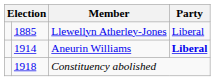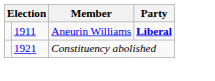- row: (109, 31)
(25, 48) 1914 -> (25, 31) 1911
(25, 66) 1918 -> (25, 48) 1921
